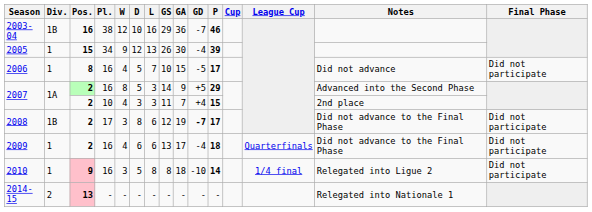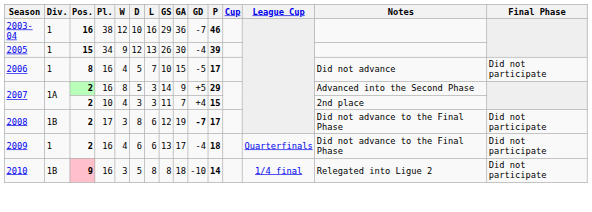(52, 31) 1B -> (49, 31) 1
(49, 170) 1 -> (52, 170) 1B
- row: (20, 194)
